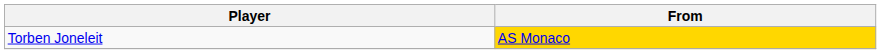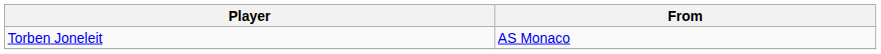(534, 38) gold background -> (534, 38) no background
